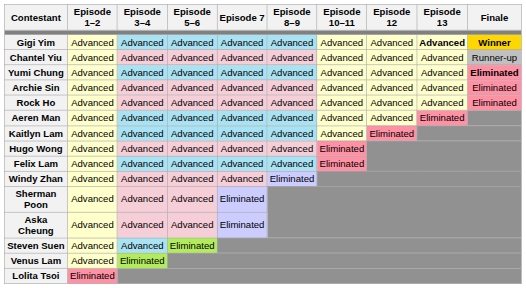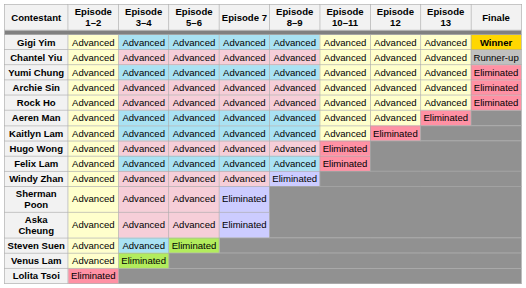(442, 42) bold -> (446, 42) normal
(494, 73) bold -> (496, 73) normal
